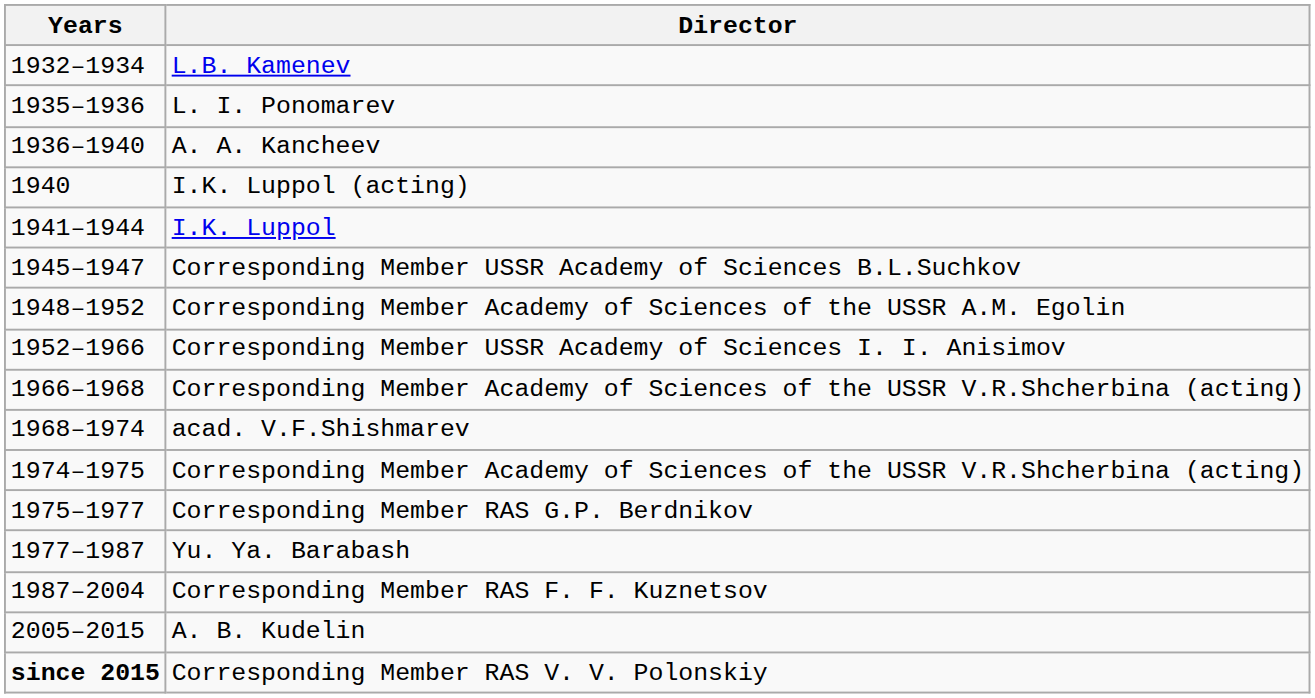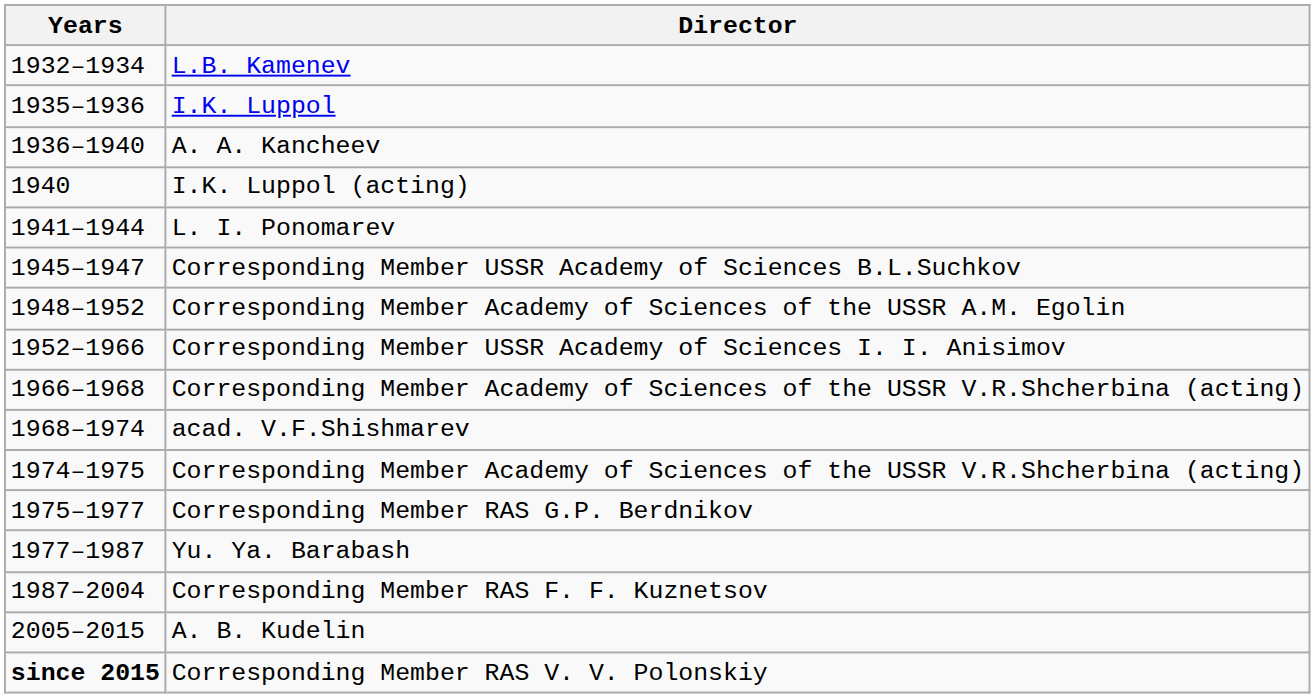(283, 106) L. I. Ponomarev -> (254, 106) I.K. Luppol
(254, 228) I.K. Luppol -> (283, 228) L. I. Ponomarev
